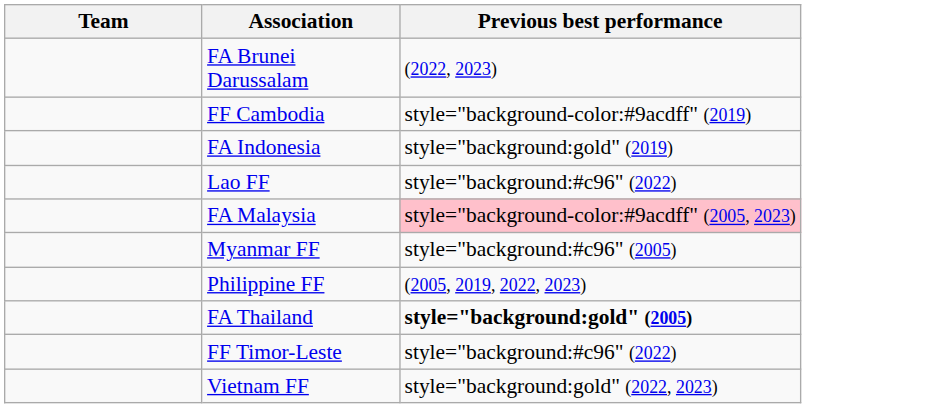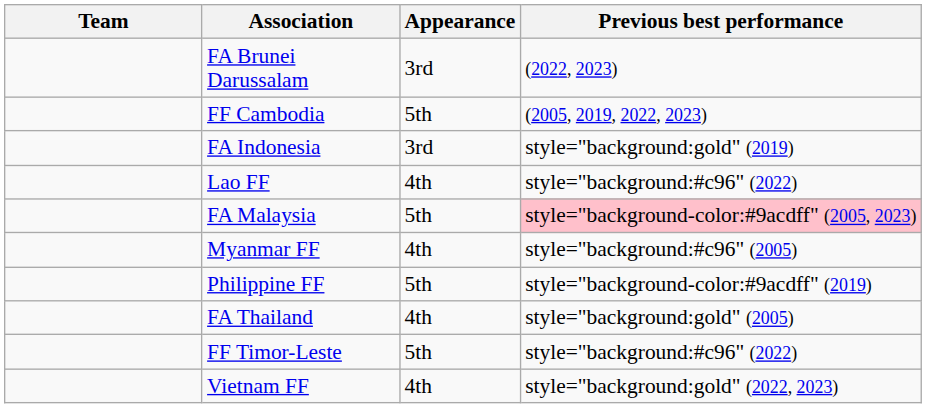+ column: (460, 21)
(578, 113) style="background-color:#9acdff" (2019) -> (616, 114) (2005, 2019, 2022, 2023)
(495, 284) (2005, 2019, 2022, 2023) -> (698, 283) style="background-color:#9acdff" (2019)
(548, 317) bold -> (659, 317) normal
